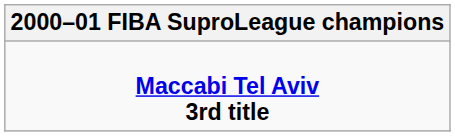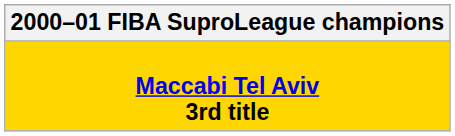(227, 98) no background -> (227, 98) gold background
